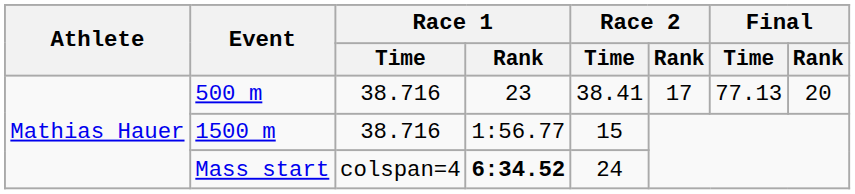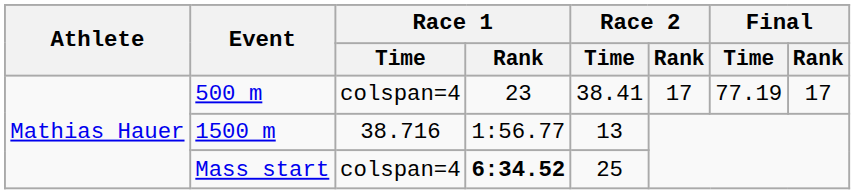(400, 94) 38.716 -> (400, 94) colspan=4
(749, 94) 77.13 -> (749, 94) 77.19
(818, 94) 20 -> (818, 94) 17
(610, 132) 15 -> (610, 132) 13
(610, 169) 24 -> (610, 169) 25
